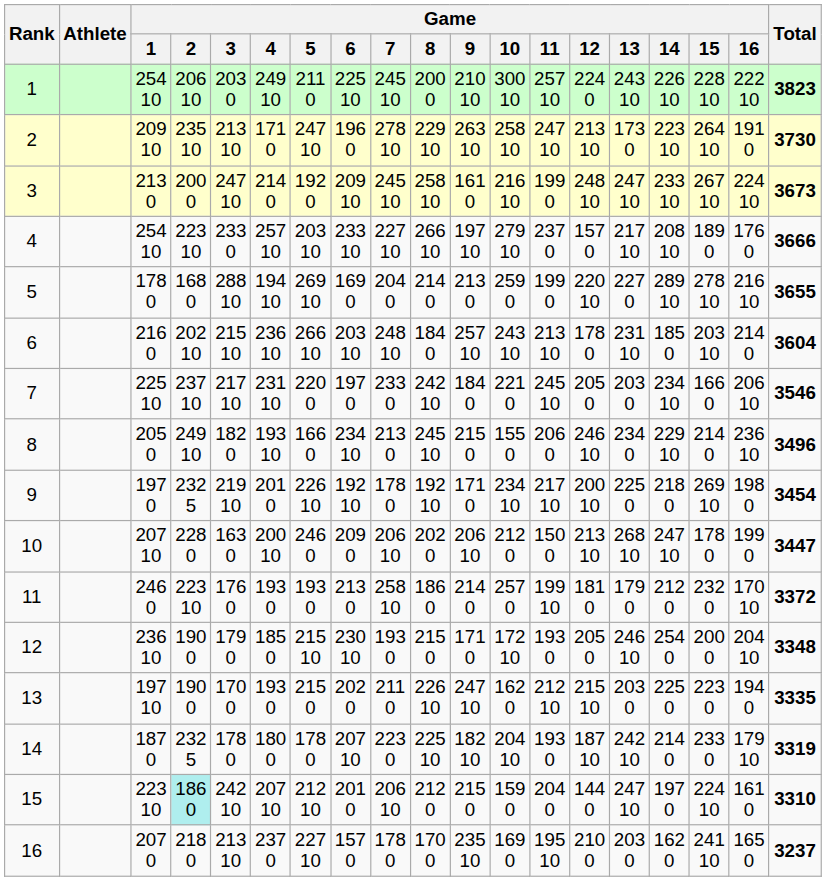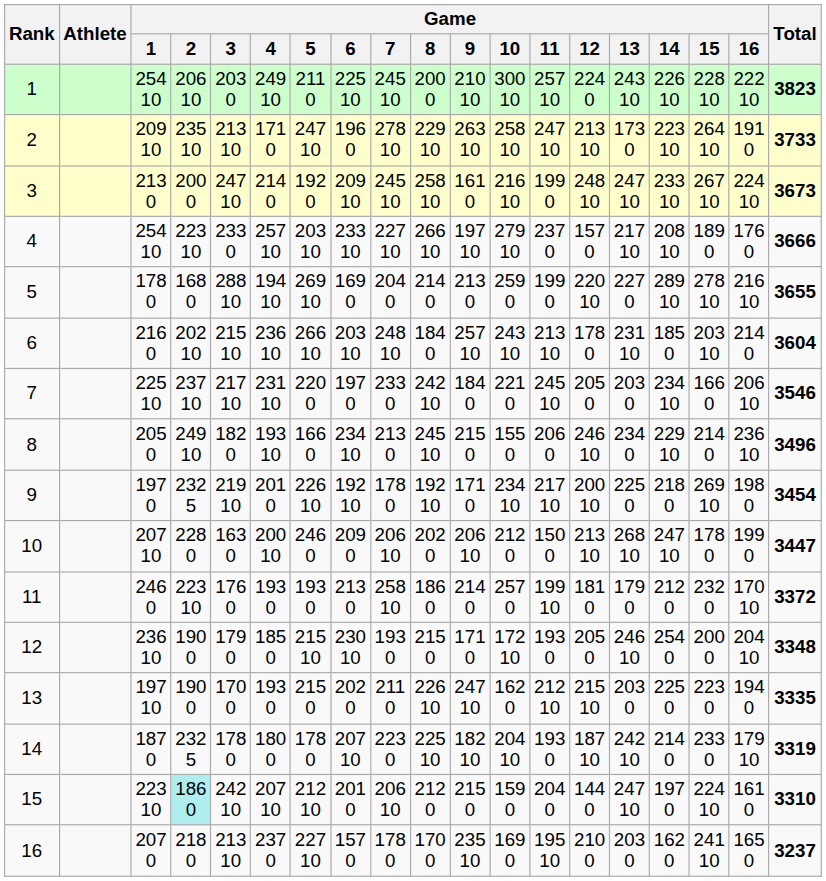(795, 140) 3730 -> (795, 140) 3733
